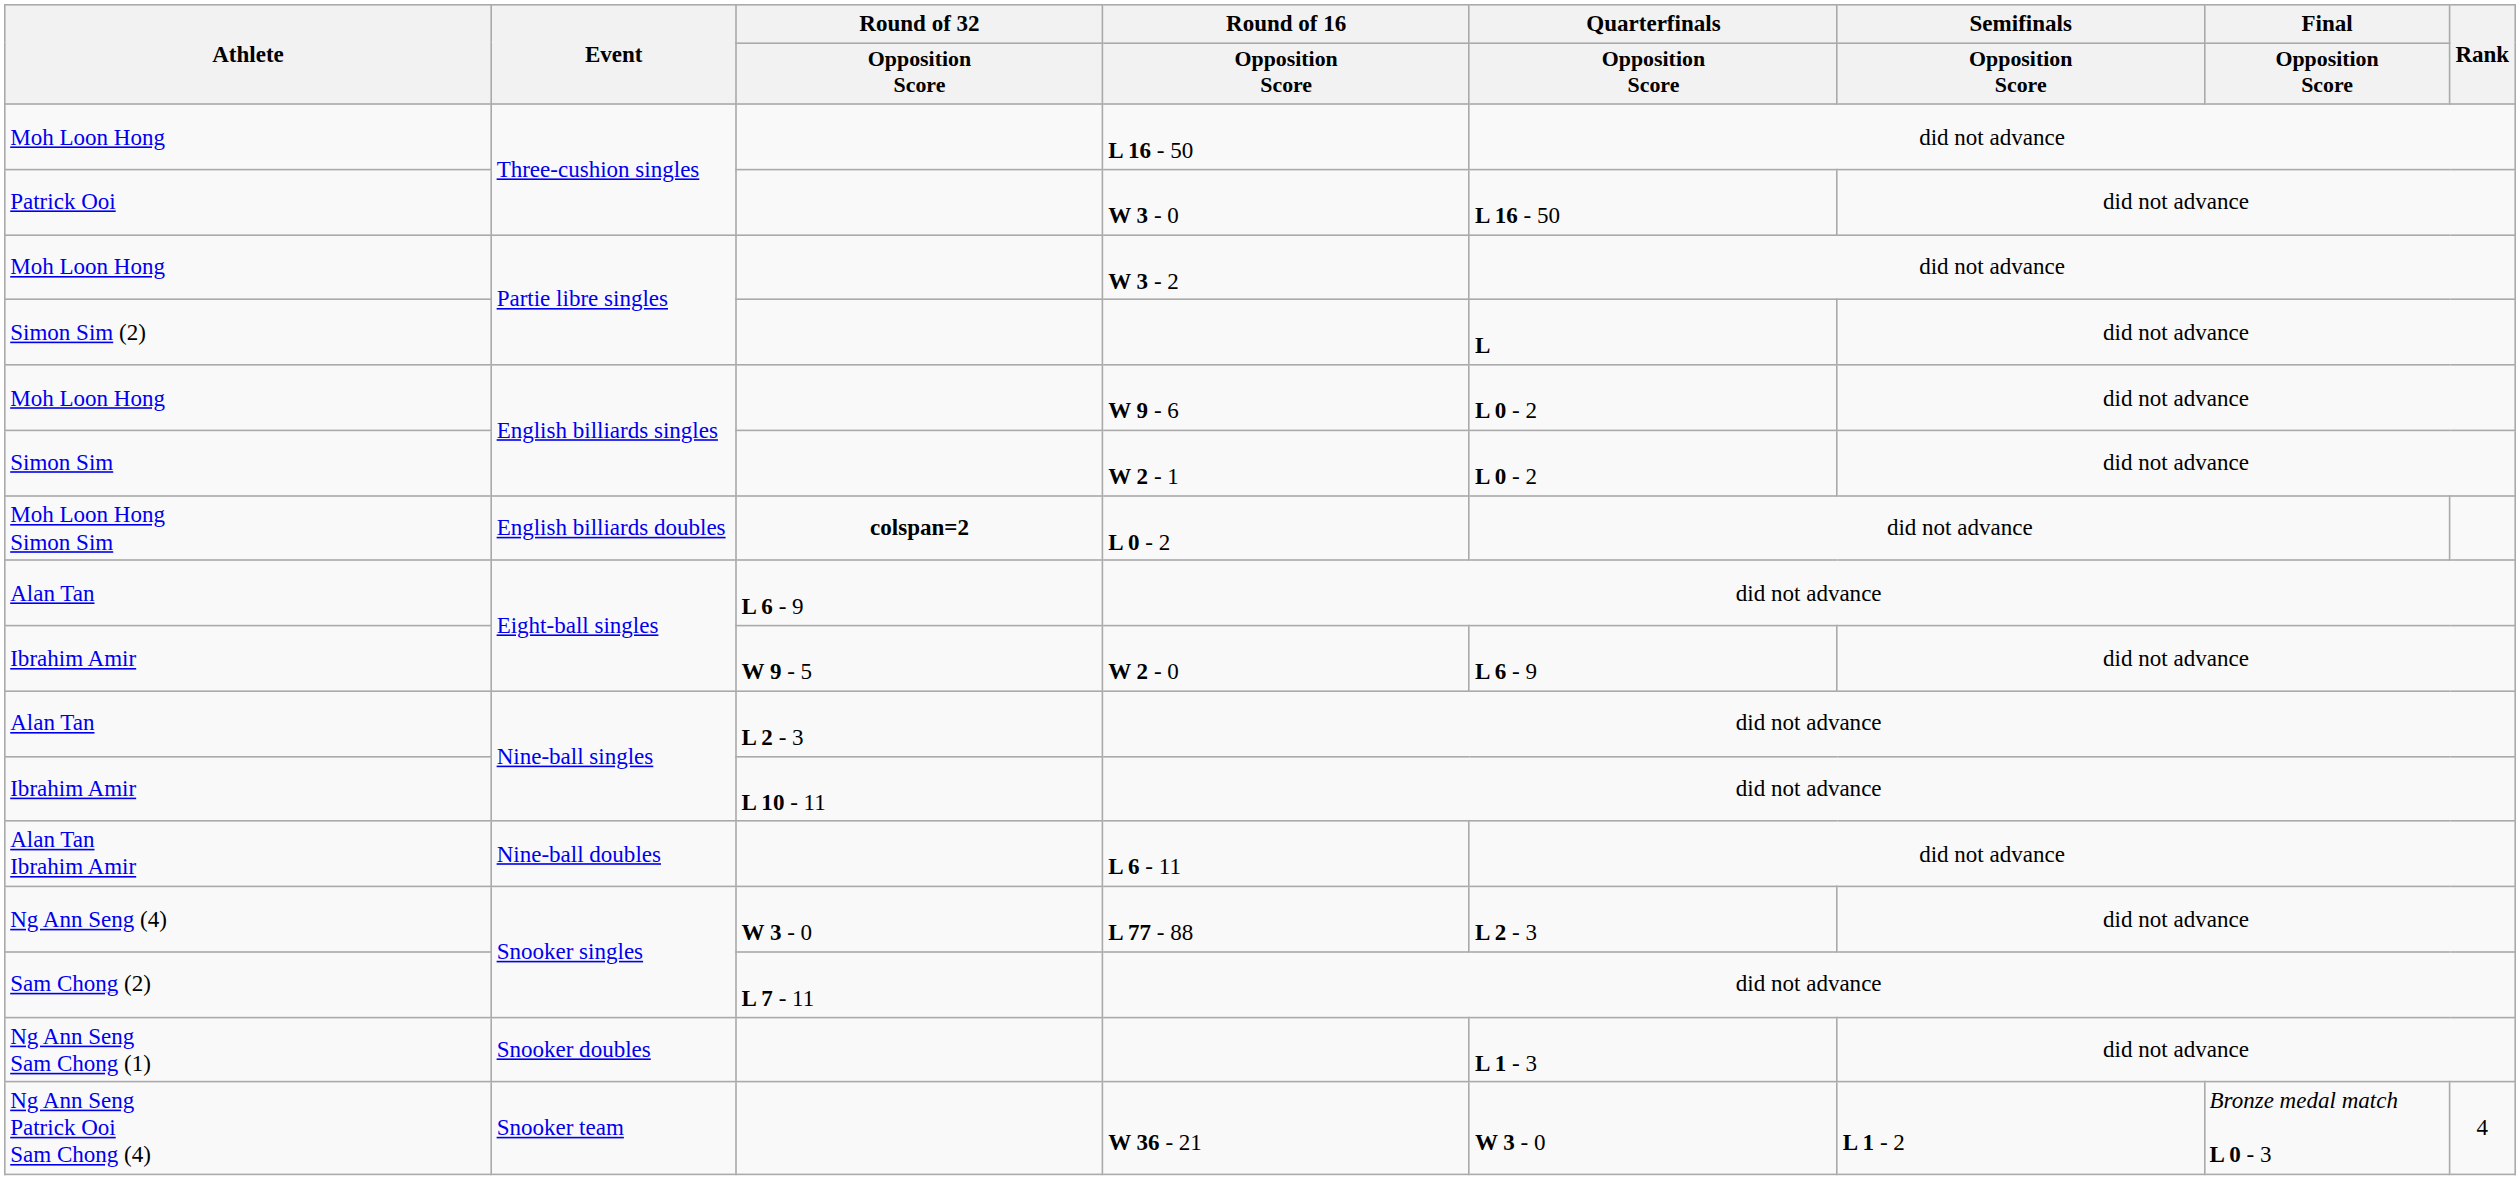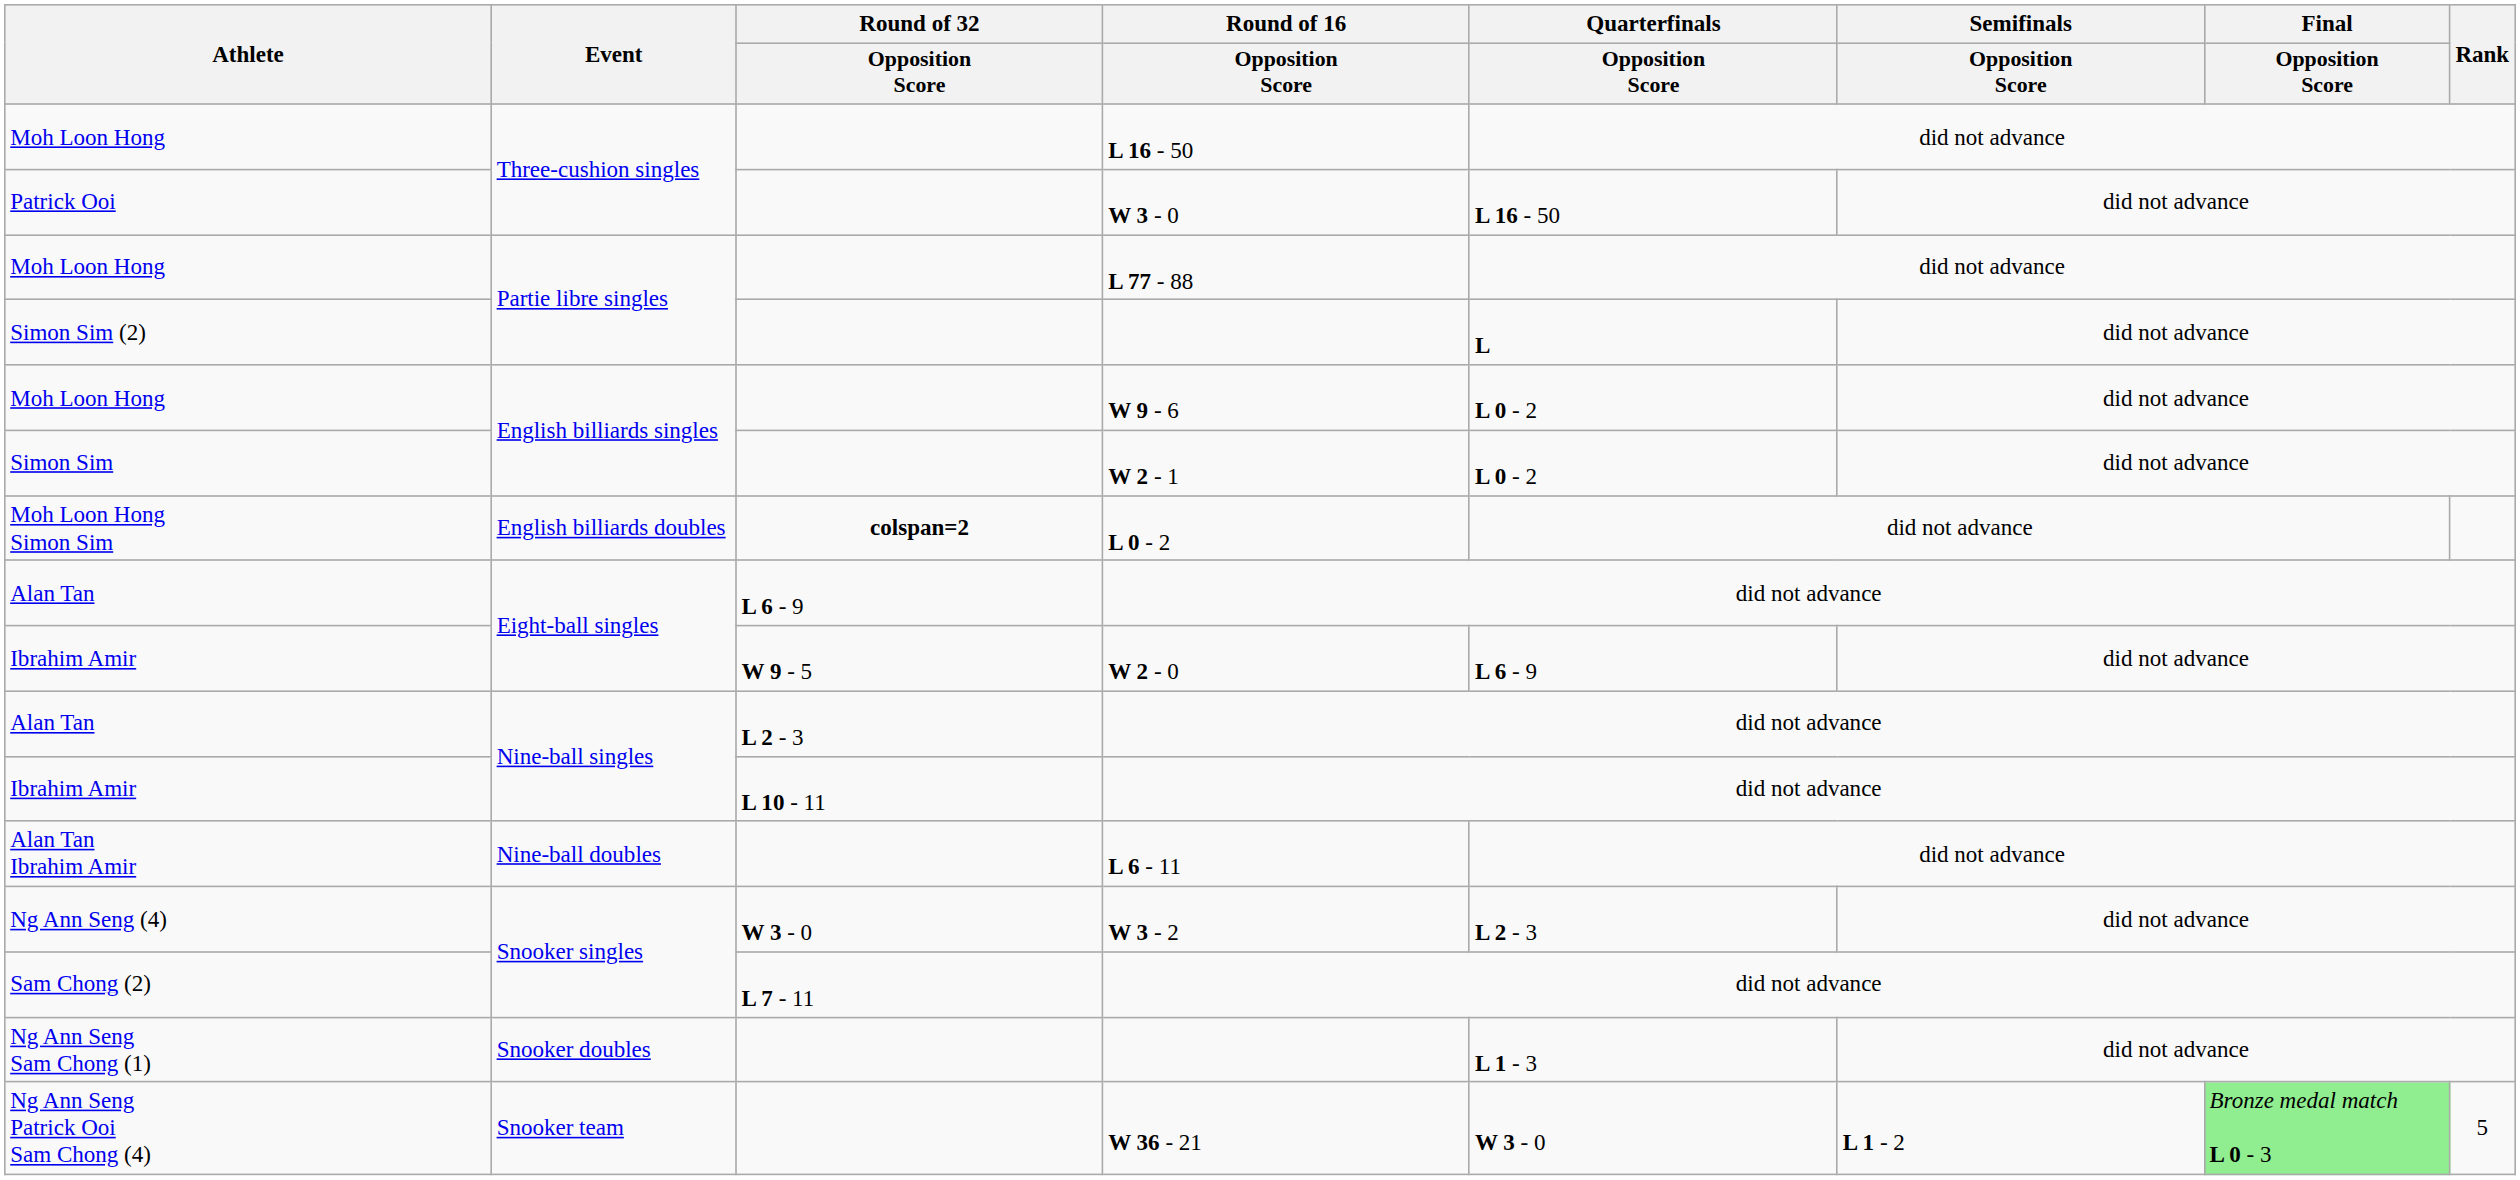(1144, 281) W 3 - 2 -> (1151, 281) L 77 - 88
(1151, 933) L 77 - 88 -> (1144, 933) W 3 - 2
(2304, 1128) no background -> (2304, 1128) lightgreen background
(2482, 1128) 4 -> (2482, 1128) 5
